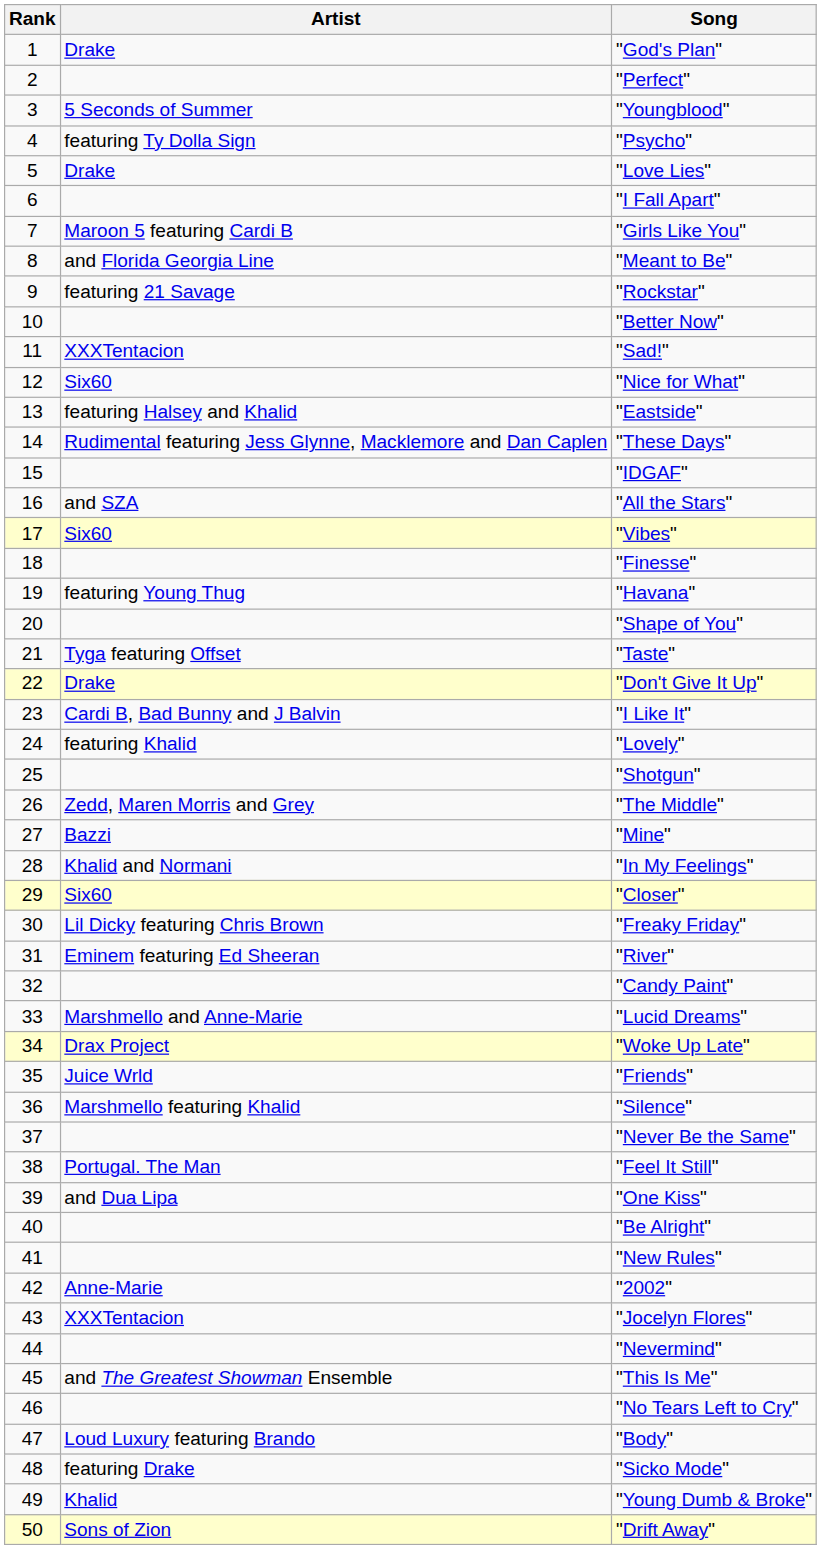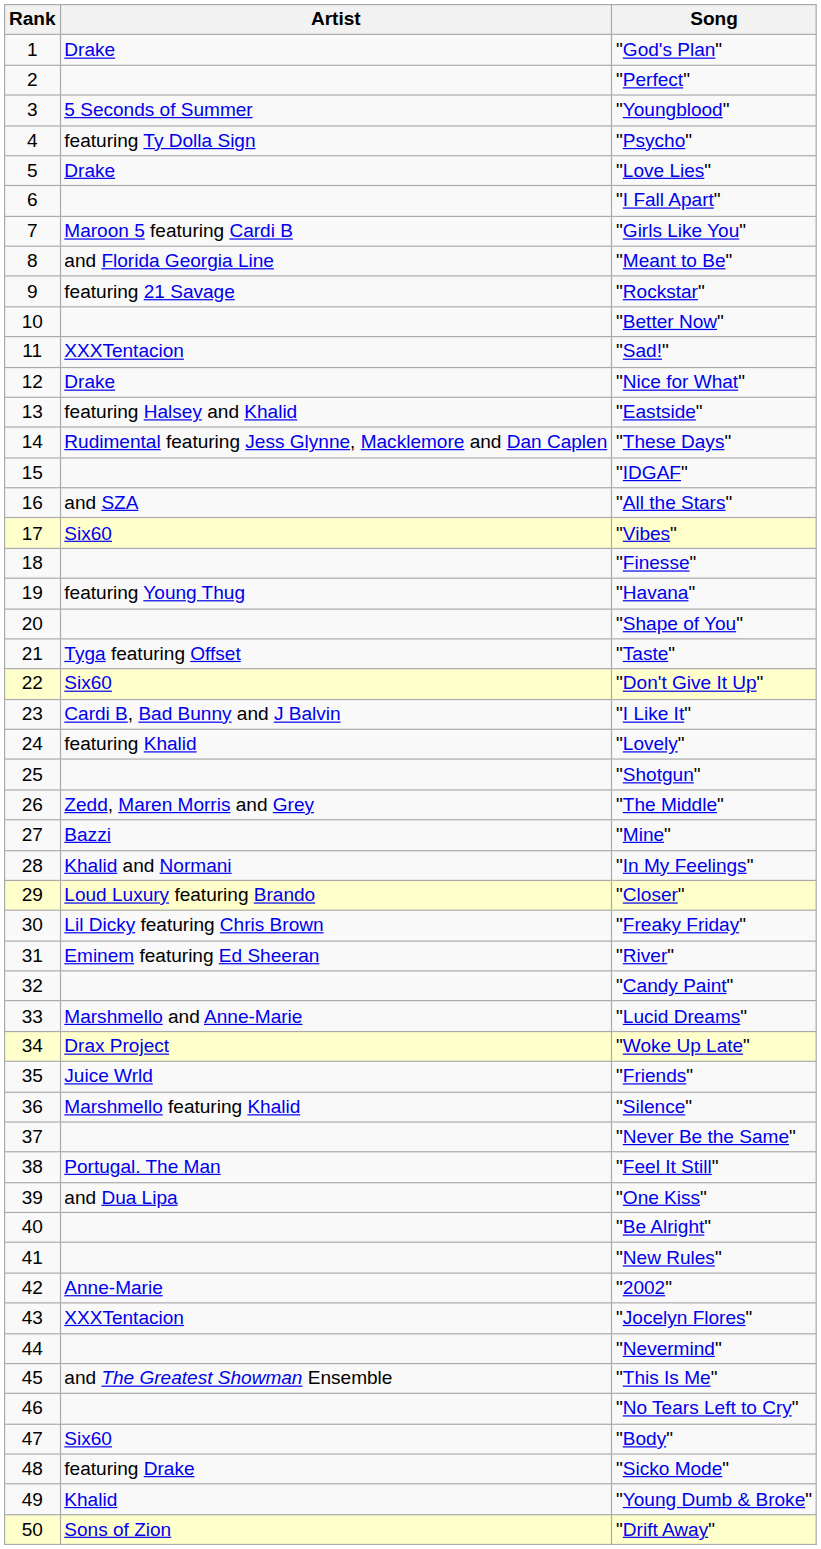(88, 381) Six60 -> (90, 381) Drake
(90, 683) Drake -> (88, 683) Six60
(88, 895) Six60 -> (190, 895) Loud Luxury featuring Brando
(190, 1438) Loud Luxury featuring Brando -> (88, 1438) Six60
